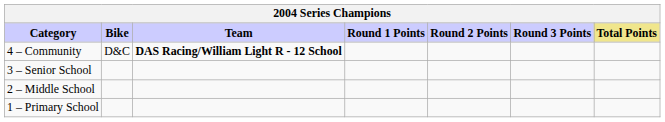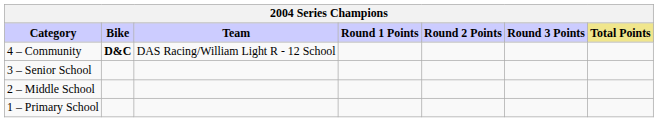(117, 51) normal -> (118, 51) bold
(239, 51) bold -> (236, 51) normal
